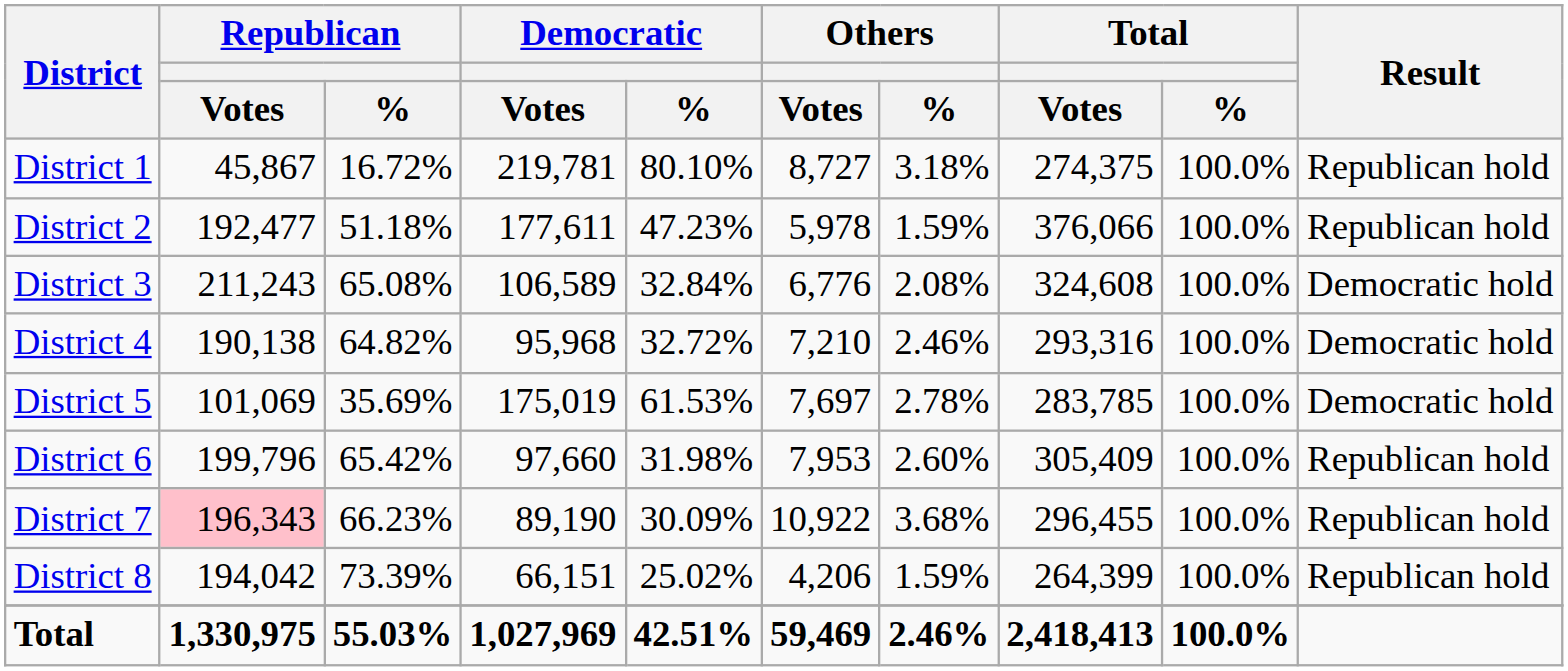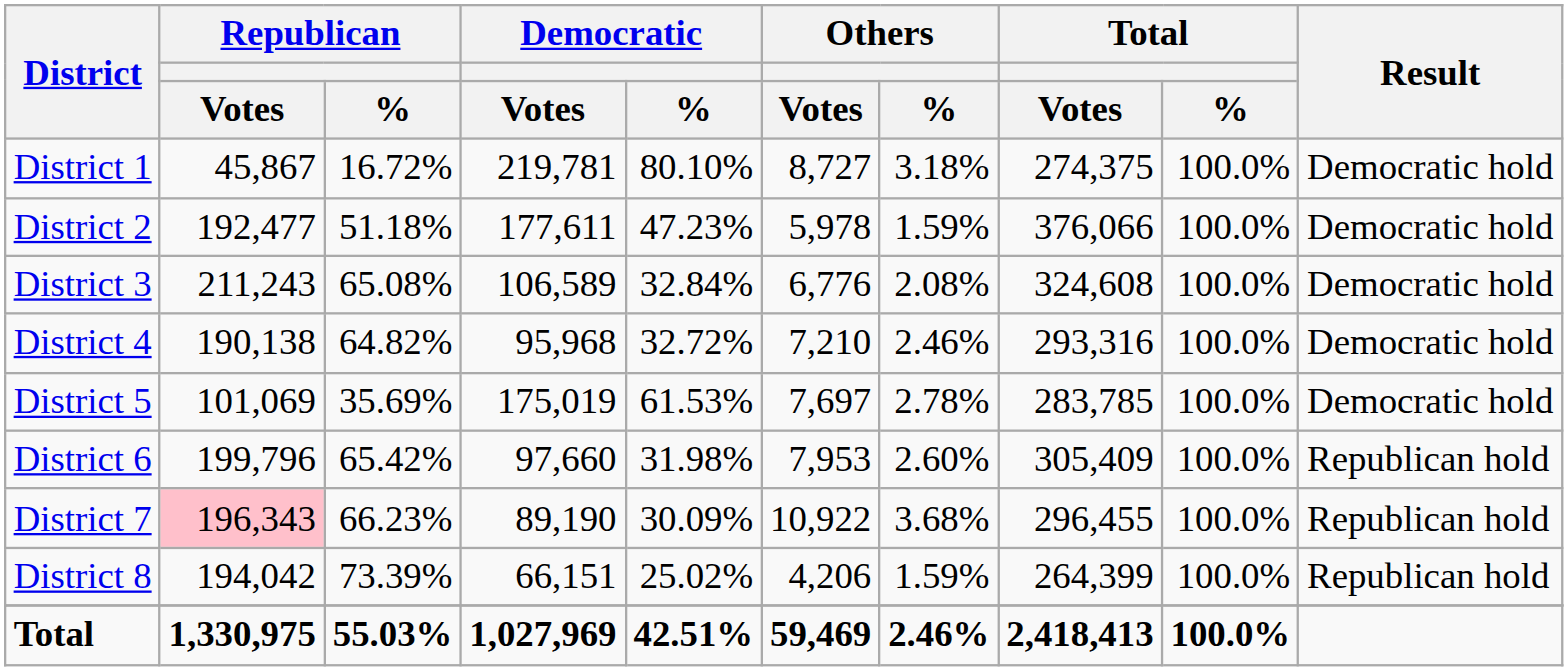(1428, 167) Republican hold -> (1430, 167) Democratic hold
(1428, 225) Republican hold -> (1430, 225) Democratic hold
